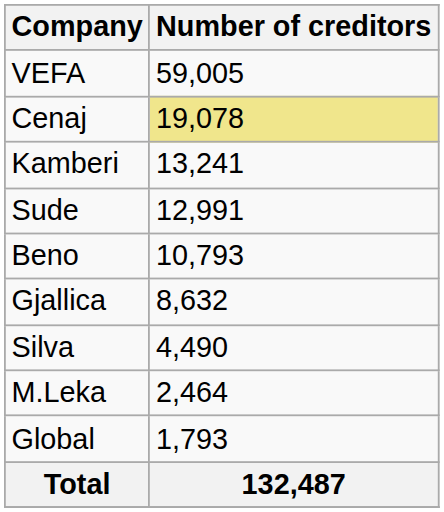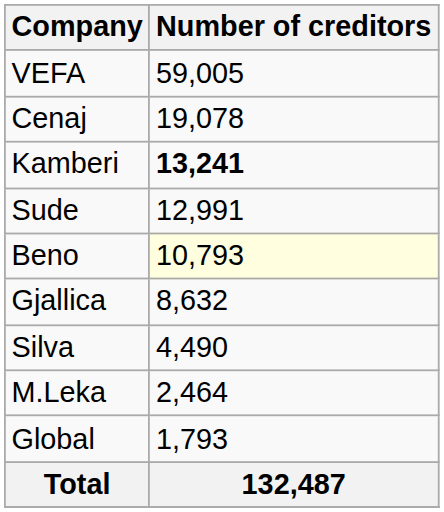(200, 118) khaki background -> (200, 118) no background
(200, 164) normal -> (200, 164) bold
(200, 255) no background -> (200, 255) lightyellow background
